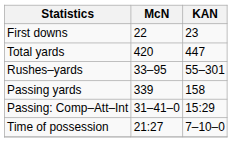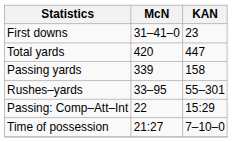(140, 33) 22 -> (157, 33) 31–41–0
rows swapped: (45, 71) <-> (44, 89)
(157, 108) 31–41–0 -> (140, 108) 22
